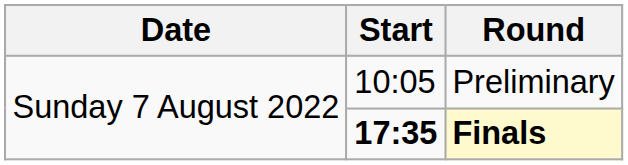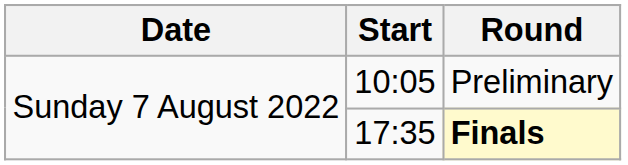(396, 133) bold -> (395, 133) normal
